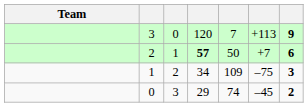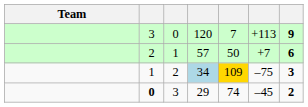(203, 53) bold -> (203, 53) normal
(203, 72) no background -> (203, 72) lightblue background
(233, 72) no background -> (233, 72) gold background
(152, 92) normal -> (152, 92) bold
